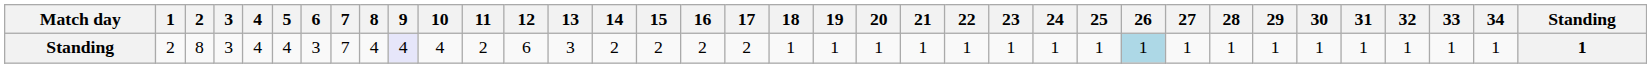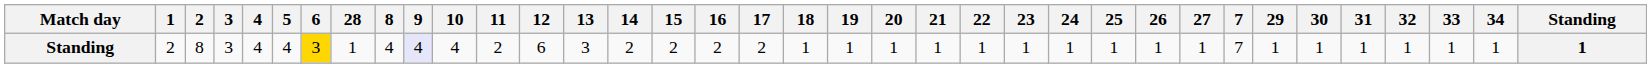columns swapped: (345, 18) <-> (1231, 18)
(316, 47) no background -> (316, 47) gold background
(1143, 47) lightblue background -> (1158, 47) no background
